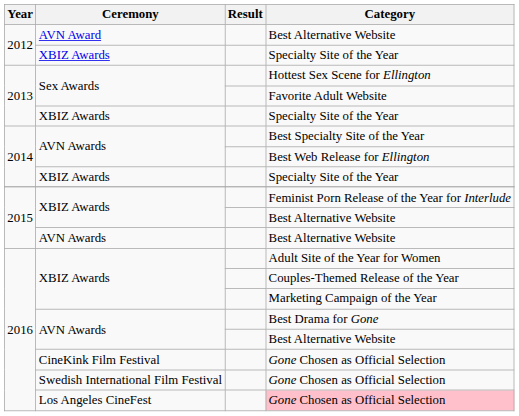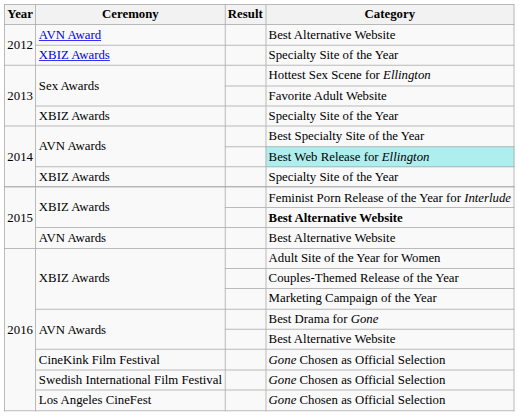(349, 156) no background -> (349, 156) paleturquoise background
(332, 217) normal -> (336, 217) bold
(357, 400) pink background -> (357, 400) no background
